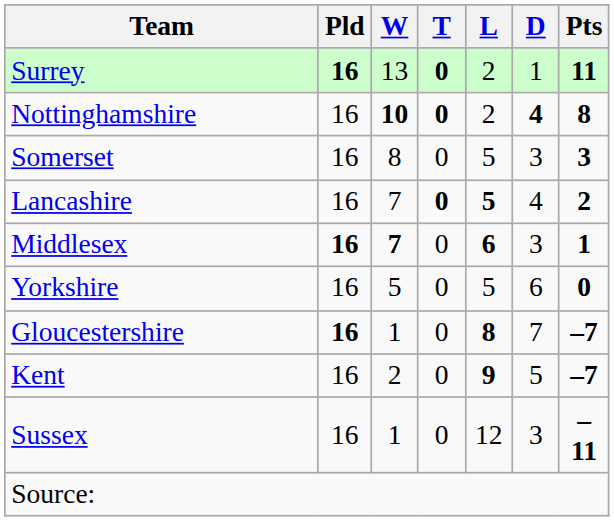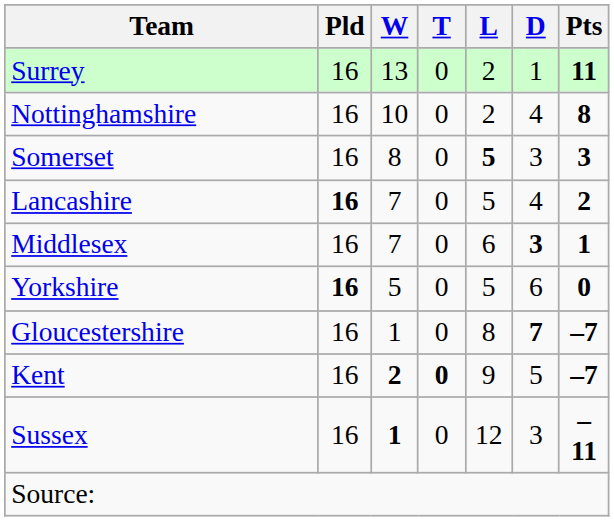(345, 69) bold -> (345, 69) normal
(442, 69) bold -> (442, 69) normal
(395, 113) bold -> (395, 113) normal
(442, 113) bold -> (442, 113) normal
(536, 113) bold -> (536, 113) normal
(489, 157) normal -> (489, 157) bold
(345, 200) normal -> (345, 200) bold
(442, 200) bold -> (442, 200) normal
(489, 200) bold -> (489, 200) normal
(345, 244) bold -> (345, 244) normal
(395, 244) bold -> (395, 244) normal
(489, 244) bold -> (489, 244) normal
(536, 244) normal -> (536, 244) bold
(345, 288) normal -> (345, 288) bold
(345, 331) bold -> (345, 331) normal
(489, 331) bold -> (489, 331) normal
(536, 331) normal -> (536, 331) bold
(395, 375) normal -> (395, 375) bold
(442, 375) normal -> (442, 375) bold
(489, 375) bold -> (489, 375) normal
(395, 434) normal -> (395, 434) bold
